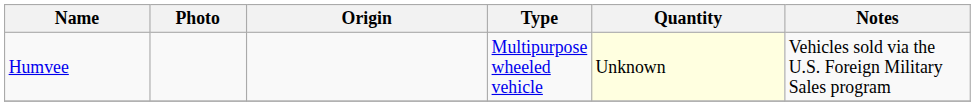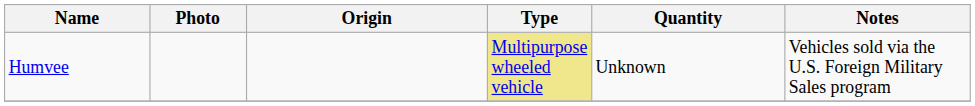(539, 66) no background -> (539, 66) khaki background
(630, 66) lightyellow background -> (630, 66) no background
